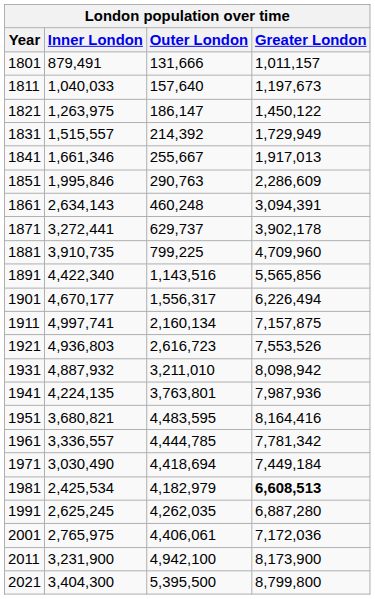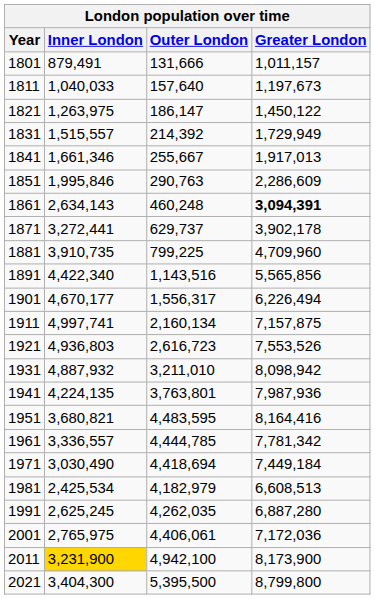(288, 205) normal -> (288, 205) bold
(288, 488) bold -> (288, 488) normal
(81, 559) no background -> (81, 559) gold background
